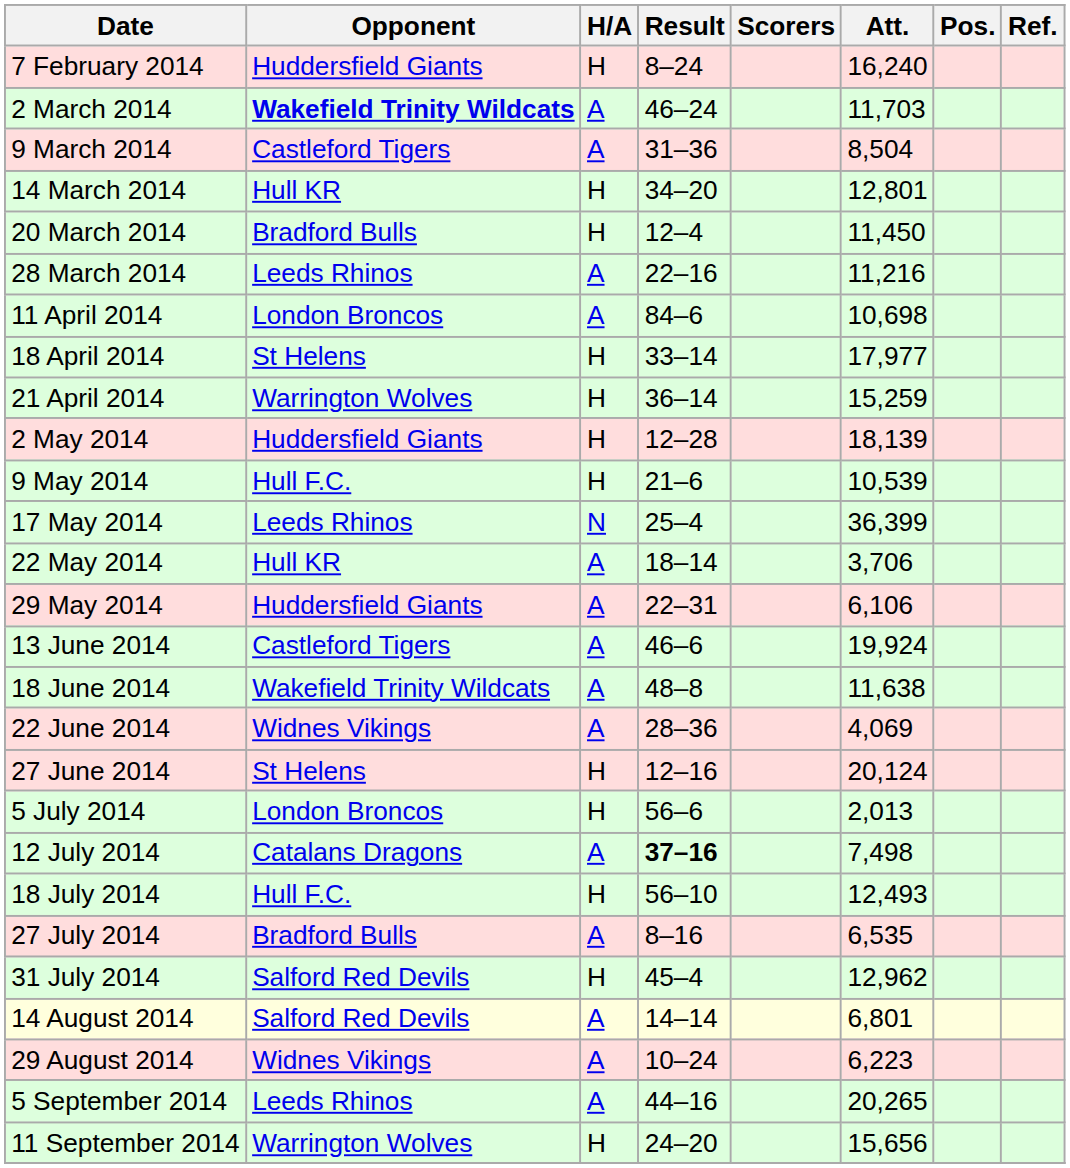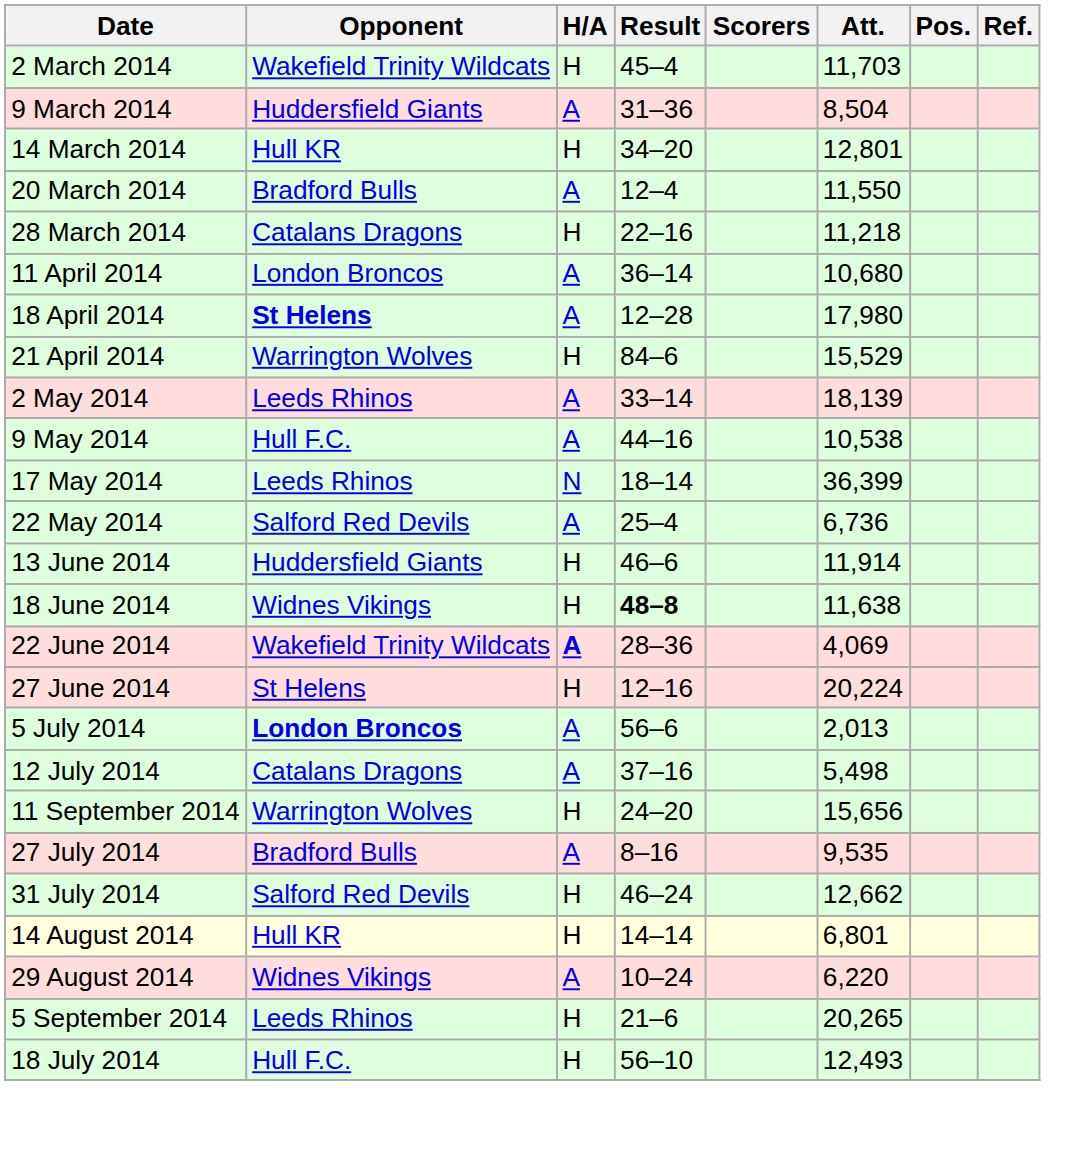- row: (107, 67)
(413, 108) bold -> (401, 67) normal
(596, 108) A -> (572, 67) H
(681, 108) 46–24 -> (649, 67) 45–4
(351, 149) Castleford Tigers -> (367, 108) Huddersfield Giants
(596, 232) H -> (571, 191) A
(887, 232) 11,450 -> (862, 191) 11,550
(332, 273) Leeds Rhinos -> (357, 232) Catalans Dragons
(596, 273) A -> (572, 232) H
(887, 273) 11,216 -> (862, 232) 11,218
(674, 315) 84–6 -> (657, 273) 36–14
(888, 315) 10,698 -> (863, 273) 10,680
(309, 356) normal -> (312, 315) bold
(596, 356) H -> (571, 315) A
(681, 356) 33–14 -> (657, 315) 12–28
(888, 356) 17,977 -> (863, 315) 17,980
(681, 398) 36–14 -> (649, 356) 84–6
(888, 398) 15,259 -> (863, 356) 15,529
(367, 439) Huddersfield Giants -> (332, 398) Leeds Rhinos
(596, 439) H -> (571, 398) A
(681, 439) 12–28 -> (657, 398) 33–14
(596, 480) H -> (571, 439) A
(674, 480) 21–6 -> (657, 439) 44–16
(888, 480) 10,539 -> (863, 439) 10,538
(674, 522) 25–4 -> (657, 480) 18–14
(297, 563) Hull KR -> (361, 522) Salford Red Devils
(681, 563) 18–14 -> (649, 522) 25–4
(880, 563) 3,706 -> (856, 522) 6,736
- row: (87, 604)
(351, 646) Castleford Tigers -> (367, 563) Huddersfield Giants
(596, 646) A -> (572, 563) H
(888, 646) 19,924 -> (862, 563) 11,914
(401, 687) Wakefield Trinity Wildcats -> (342, 604) Widnes Vikings
(596, 687) A -> (572, 604) H
(674, 687) normal -> (649, 604) bold
(342, 729) Widnes Vikings -> (401, 646) Wakefield Trinity Wildcats
(596, 729) normal -> (572, 646) bold
(888, 770) 20,124 -> (863, 687) 20,224
(348, 811) normal -> (357, 729) bold
(596, 811) H -> (571, 729) A
(681, 853) bold -> (657, 770) normal
(880, 853) 7,498 -> (856, 770) 5,498
rows swapped: (86, 894) <-> (125, 1142)
(880, 935) 6,535 -> (856, 853) 9,535
(674, 977) 45–4 -> (657, 894) 46–24
(888, 977) 12,962 -> (863, 894) 12,662
(361, 1018) Salford Red Devils -> (297, 935) Hull KR
(596, 1018) A -> (572, 935) H
(880, 1060) 6,223 -> (856, 977) 6,220
(596, 1101) A -> (572, 1018) H
(681, 1101) 44–16 -> (649, 1018) 21–6
